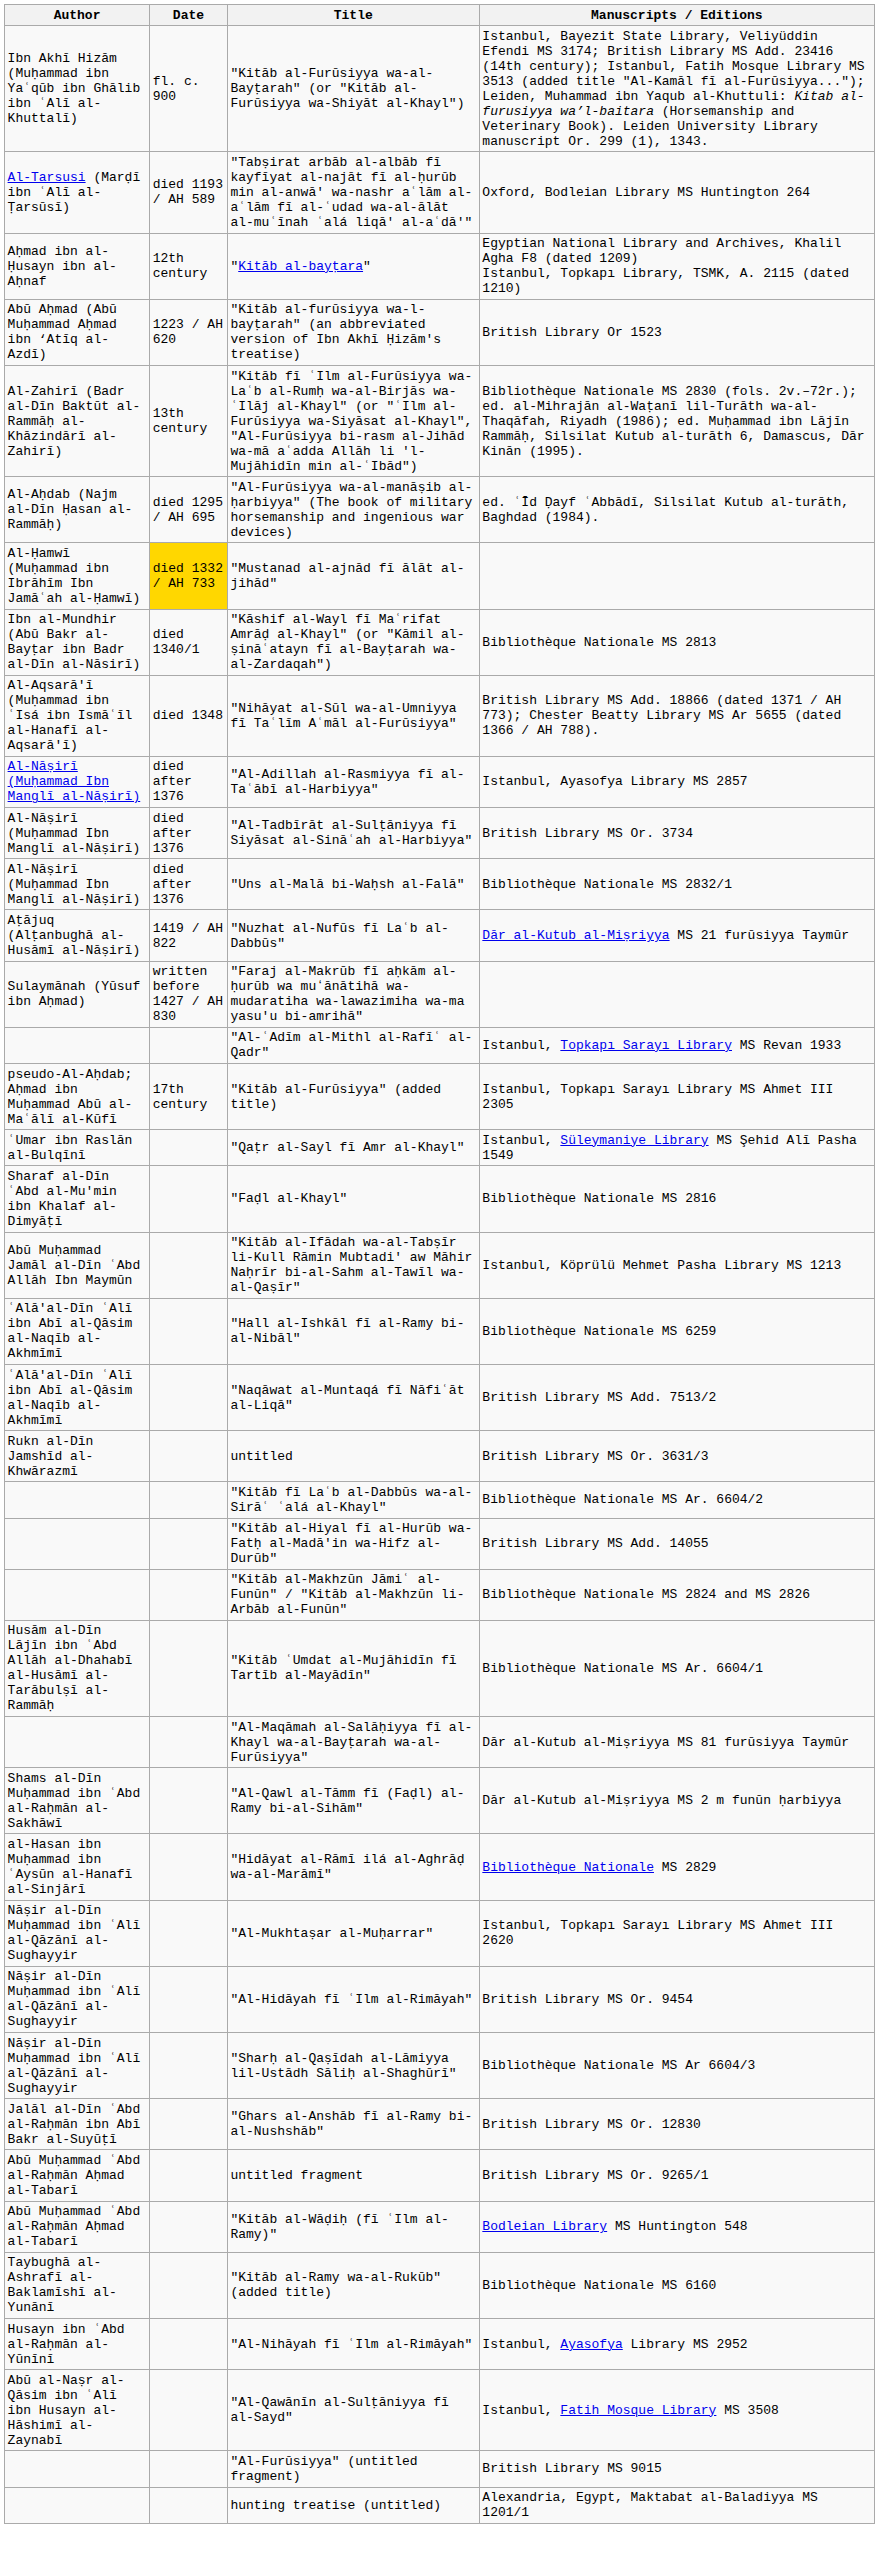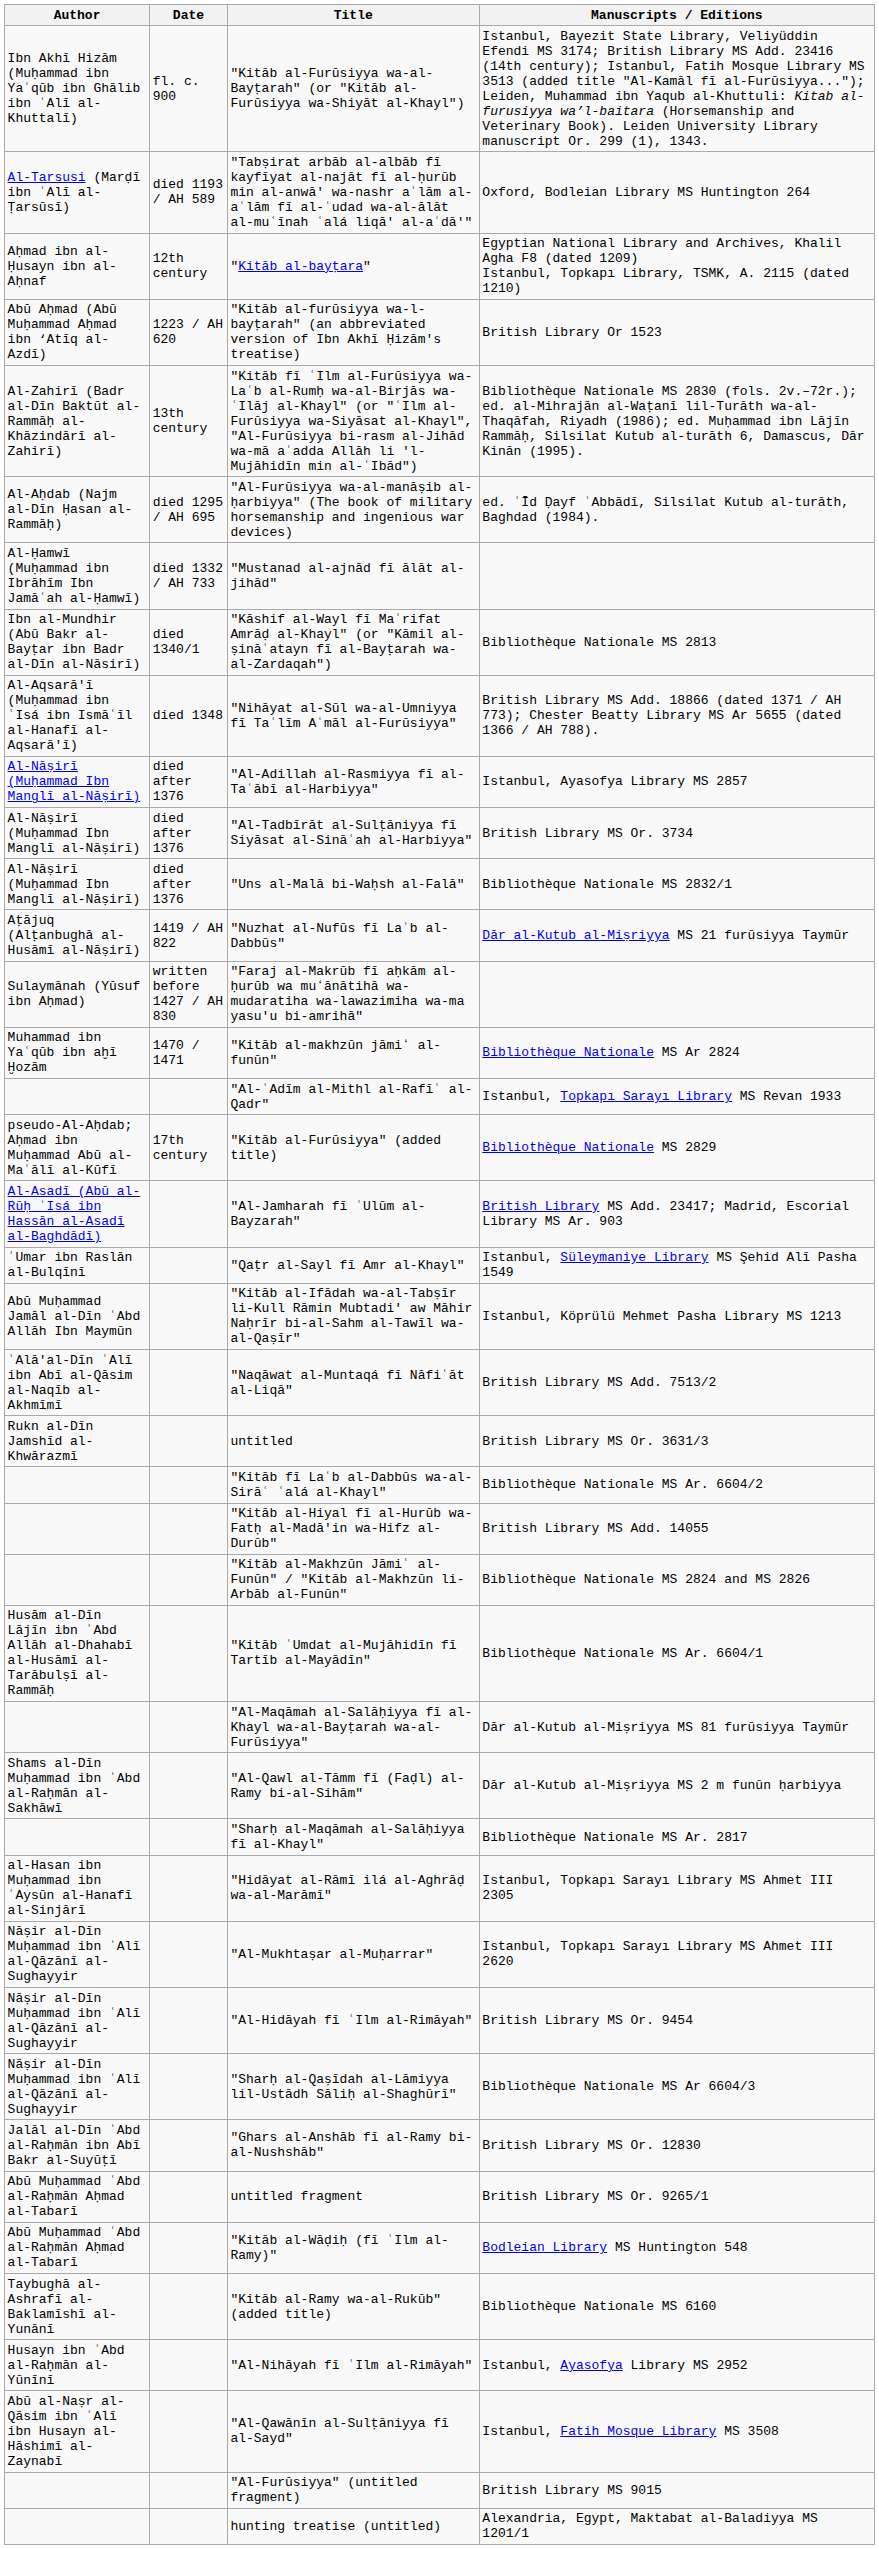(188, 576) gold background -> (188, 576) no background
+ row: (336, 1053)
(658, 1097) Istanbul, Topkapı Sarayı Library MS Ahmet III 2305 -> (599, 1148) Bibliothèque Nationale MS 2829
+ row: (328, 1214)
- row: (289, 1199)
- row: (347, 1331)
+ row: (347, 1837)
(599, 1867) Bibliothèque Nationale MS 2829 -> (658, 1888) Istanbul, Topkapı Sarayı Library MS Ahmet III 2305
